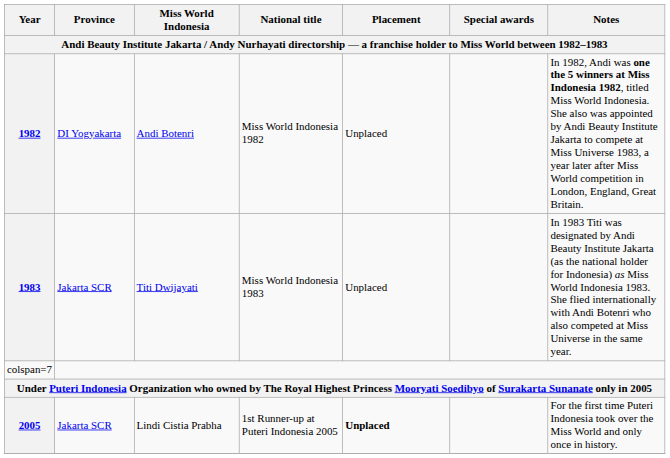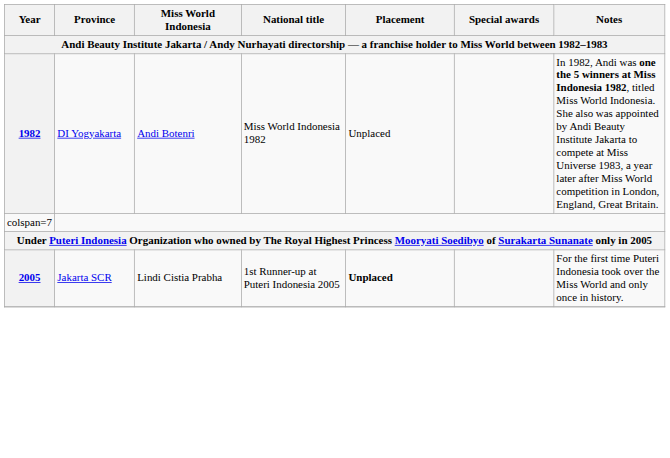- row: (167, 287)
